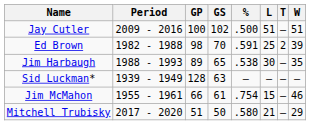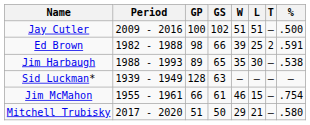columns swapped: (297, 13) <-> (246, 13)
(220, 46) 70 -> (220, 46) 66
